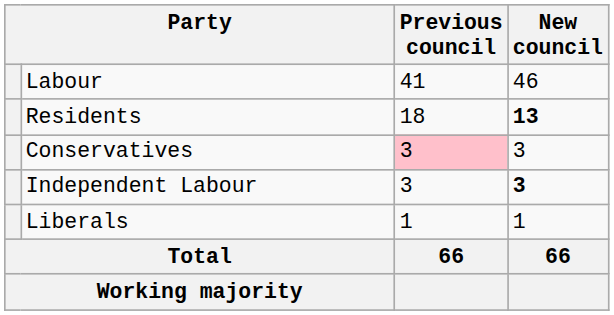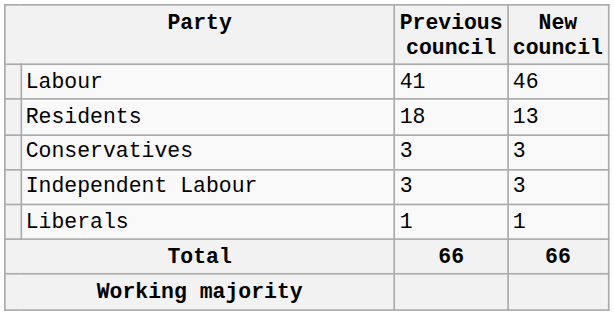(526, 117) bold -> (526, 117) normal
(406, 152) pink background -> (406, 152) no background
(519, 187) bold -> (519, 187) normal
